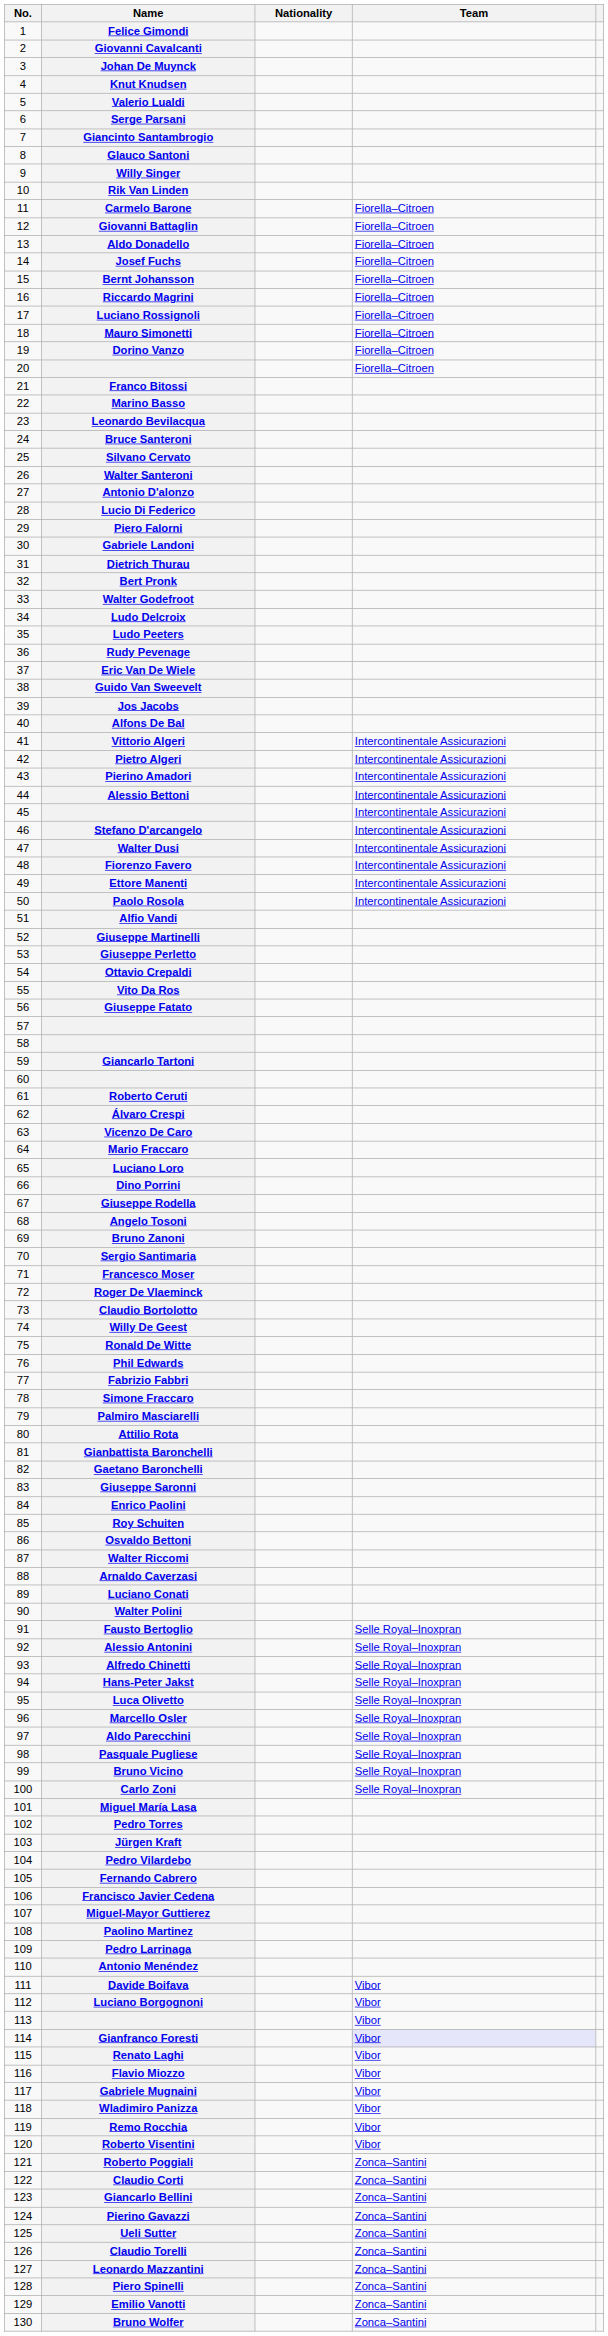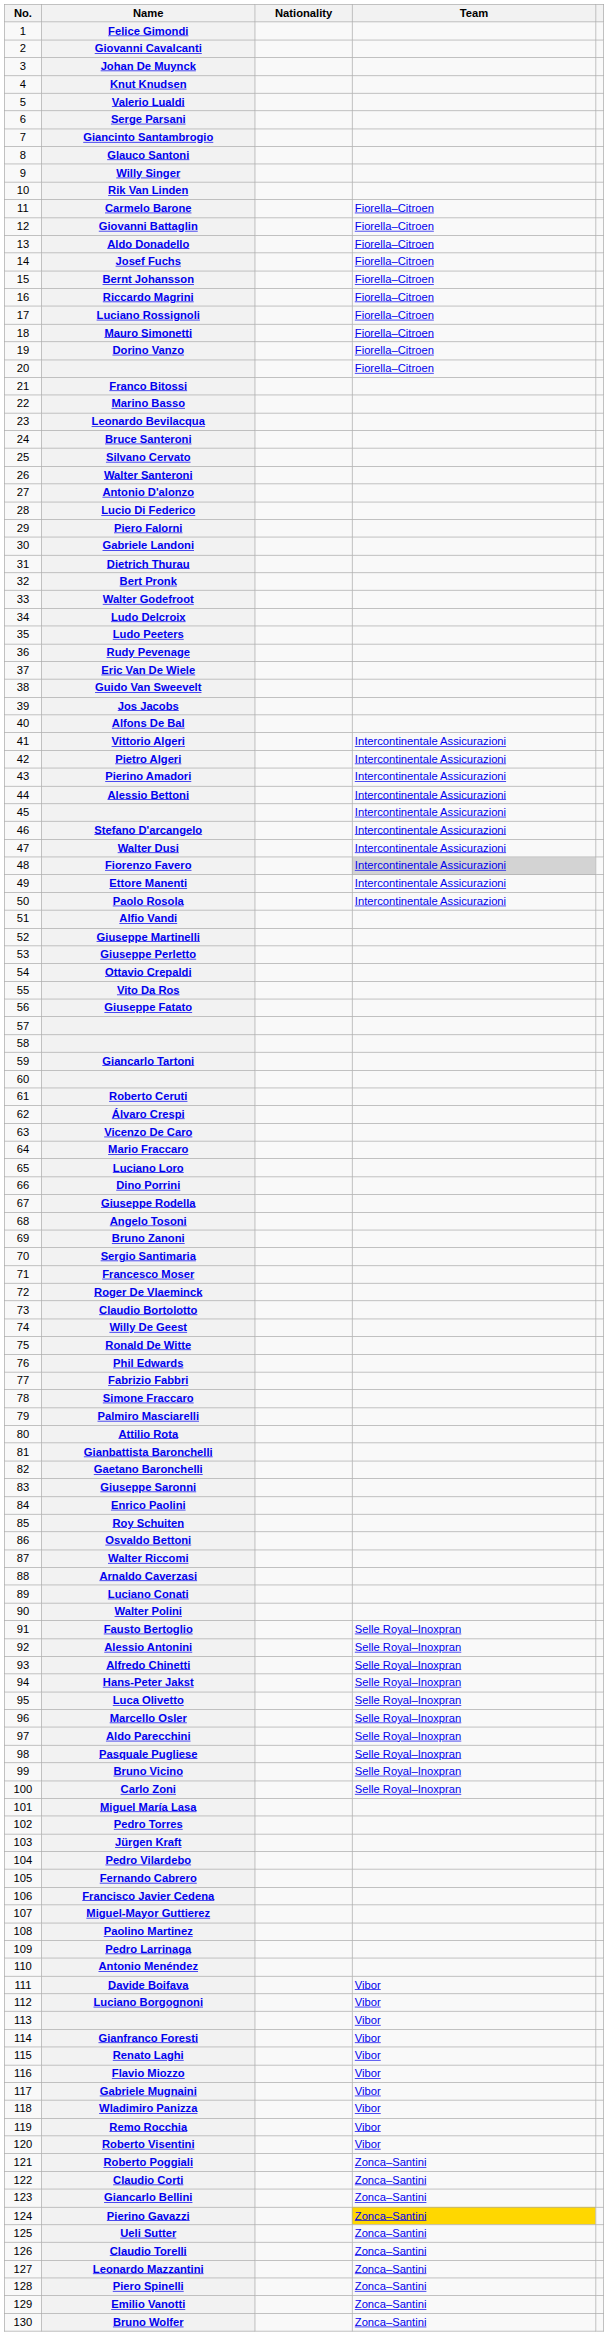(430, 865) no background -> (430, 865) lightgrey background
(368, 2038) lavender background -> (368, 2038) no background
(391, 2215) no background -> (391, 2215) gold background
